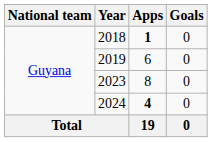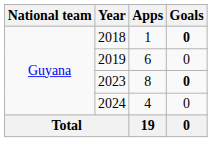(148, 37) bold -> (148, 37) normal
(187, 37) normal -> (187, 37) bold
(187, 81) normal -> (187, 81) bold
(148, 103) bold -> (148, 103) normal
